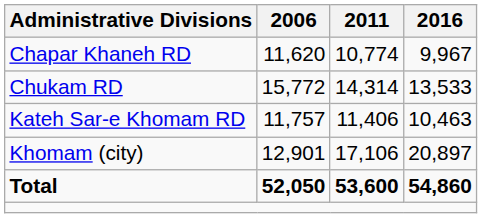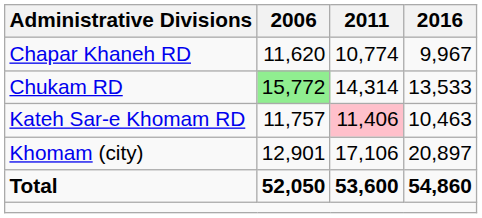(294, 86) no background -> (294, 86) lightgreen background
(368, 119) no background -> (368, 119) pink background
